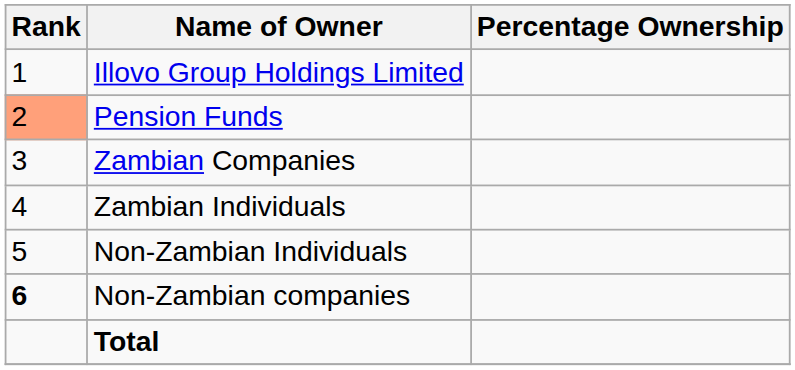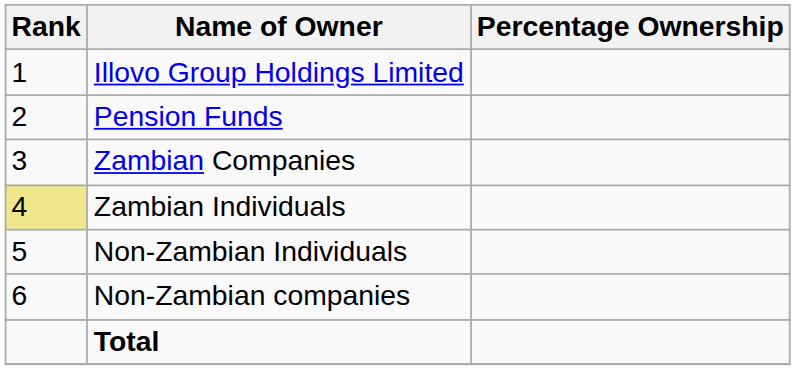(19, 116) lightsalmon background -> (19, 116) no background
(19, 206) no background -> (19, 206) khaki background
(19, 296) bold -> (19, 296) normal
